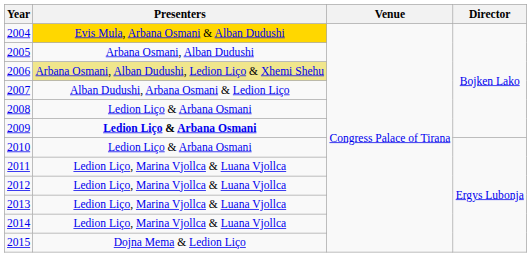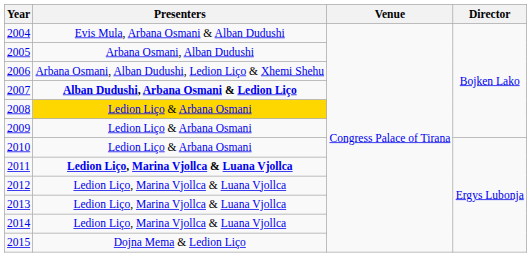(180, 33) gold background -> (180, 33) no background
(180, 71) khaki background -> (180, 71) no background
(180, 90) normal -> (180, 90) bold
(180, 109) no background -> (180, 109) gold background
(180, 128) bold -> (180, 128) normal
(180, 166) normal -> (180, 166) bold
